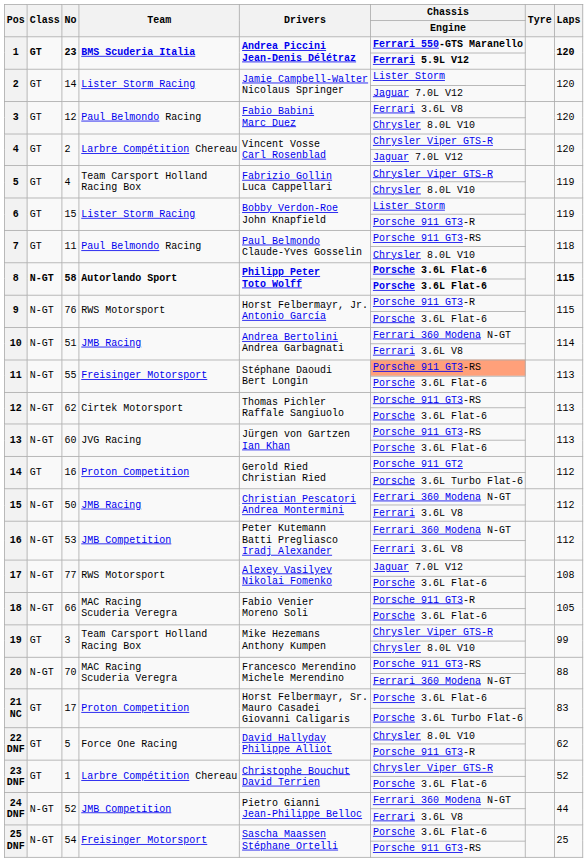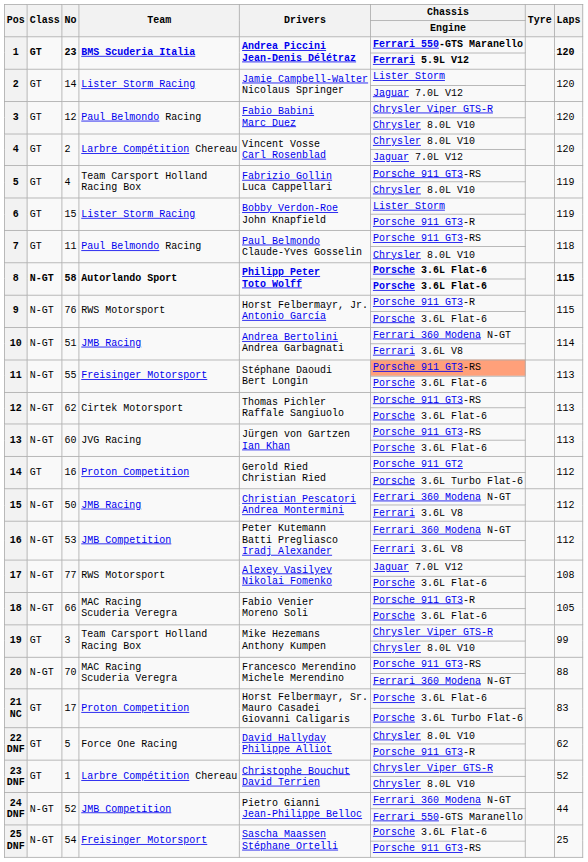(418, 110) Ferrari 3.6L V8 -> (433, 110) Chrysler Viper GTS-R
(433, 142) Chrysler Viper GTS-R -> (424, 142) Chrysler 8.0L V10
(433, 174) Chrysler Viper GTS-R -> (427, 174) Porsche 911 GT3-RS
(430, 785) Porsche 3.6L Flat-6 -> (424, 785) Chrysler 8.0L V10
(418, 817) Ferrari 3.6L V8 -> (448, 817) Ferrari 550-GTS Maranello
